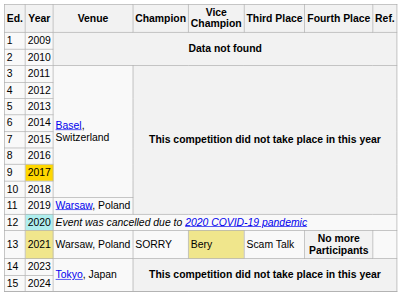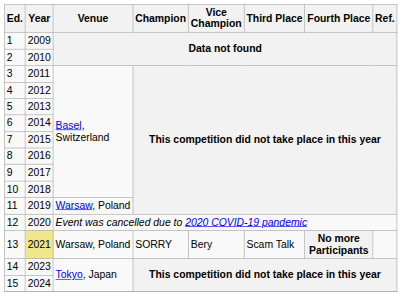(39, 172) gold background -> (39, 172) no background
(39, 222) paleturquoise background -> (39, 222) no background
(202, 244) khaki background -> (202, 244) no background
